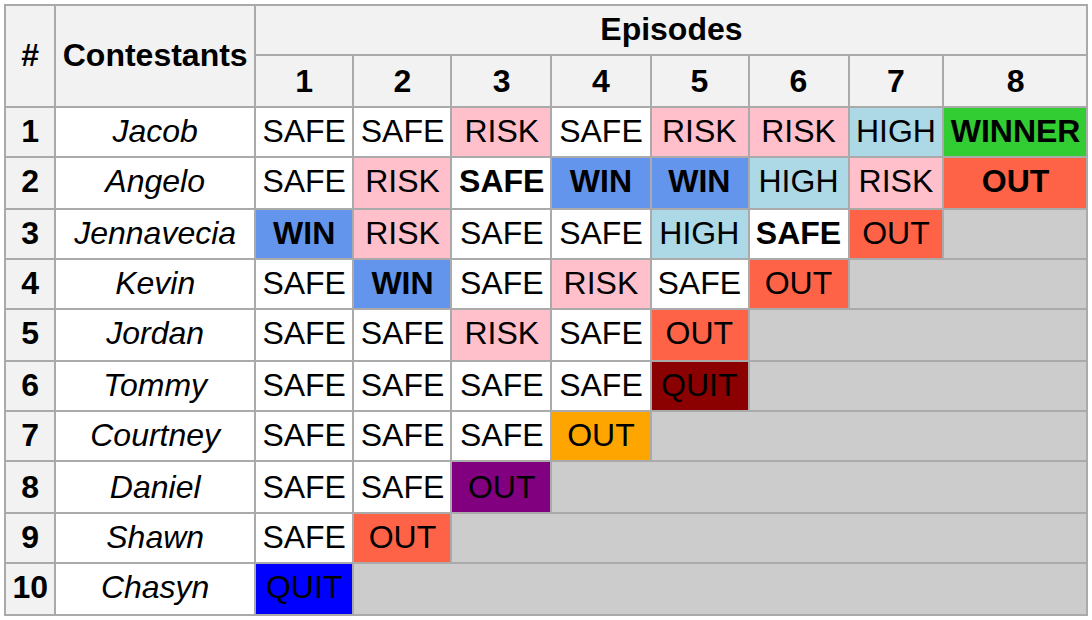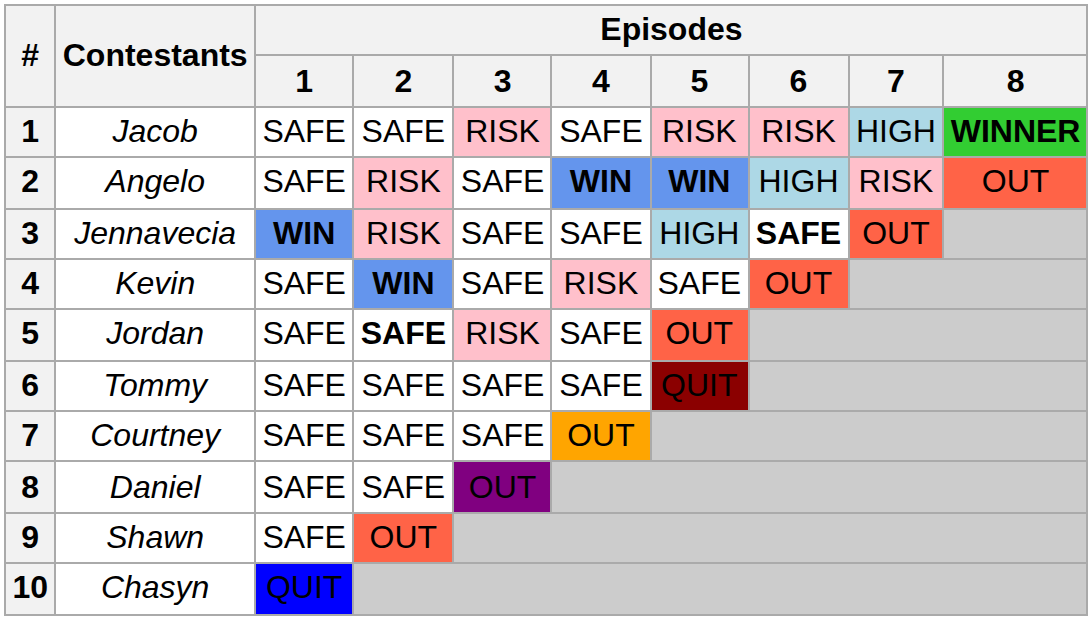(502, 182) bold -> (503, 182) normal
(1016, 182) bold -> (1016, 182) normal
(403, 334) normal -> (403, 334) bold
